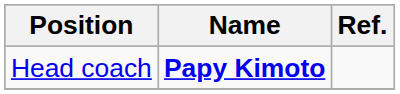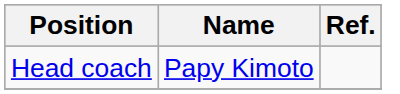(245, 67) bold -> (239, 67) normal
